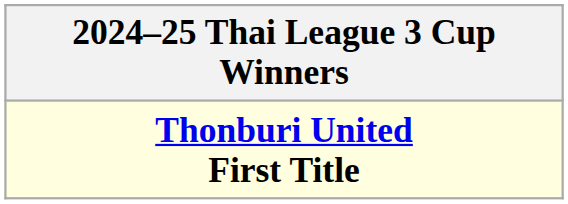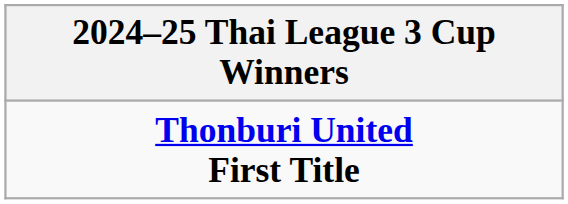(284, 148) lightyellow background -> (284, 148) no background
